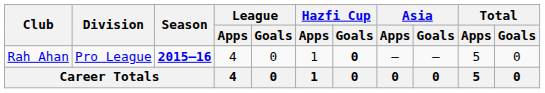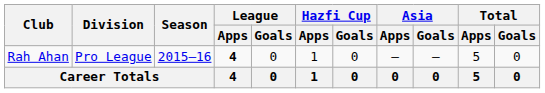(185, 56) bold -> (185, 56) normal
(233, 56) normal -> (233, 56) bold
(355, 56) bold -> (355, 56) normal
